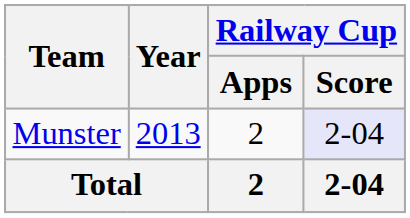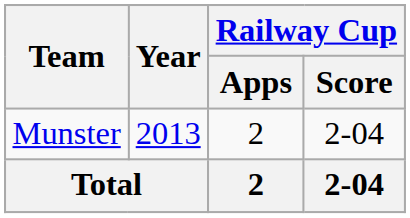(354, 133) lavender background -> (354, 133) no background
